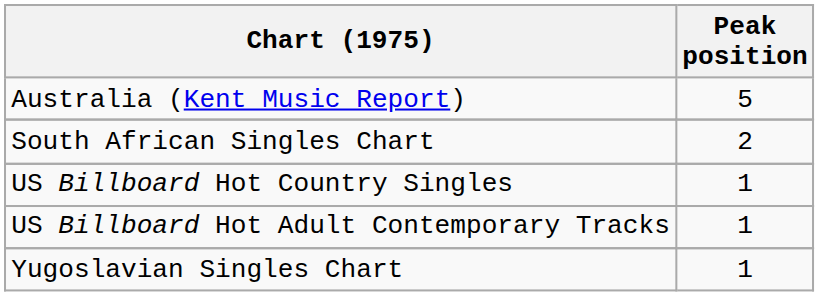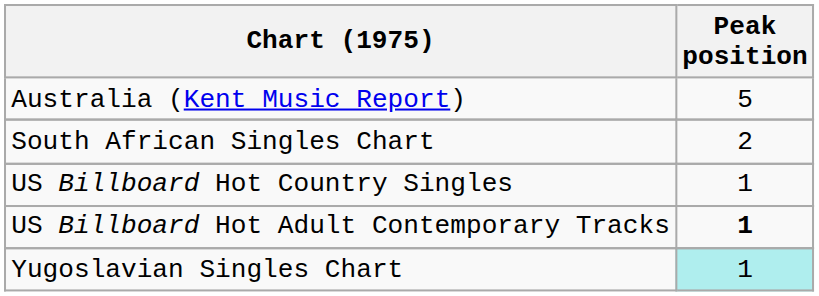(745, 227) normal -> (745, 227) bold
(745, 269) no background -> (745, 269) paleturquoise background
